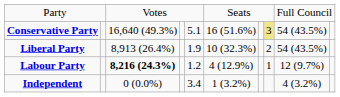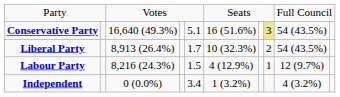(194, 48) 1.9 -> (194, 48) 1.7
(143, 65) bold -> (143, 65) normal
(194, 65) 1.2 -> (194, 65) 1.5
